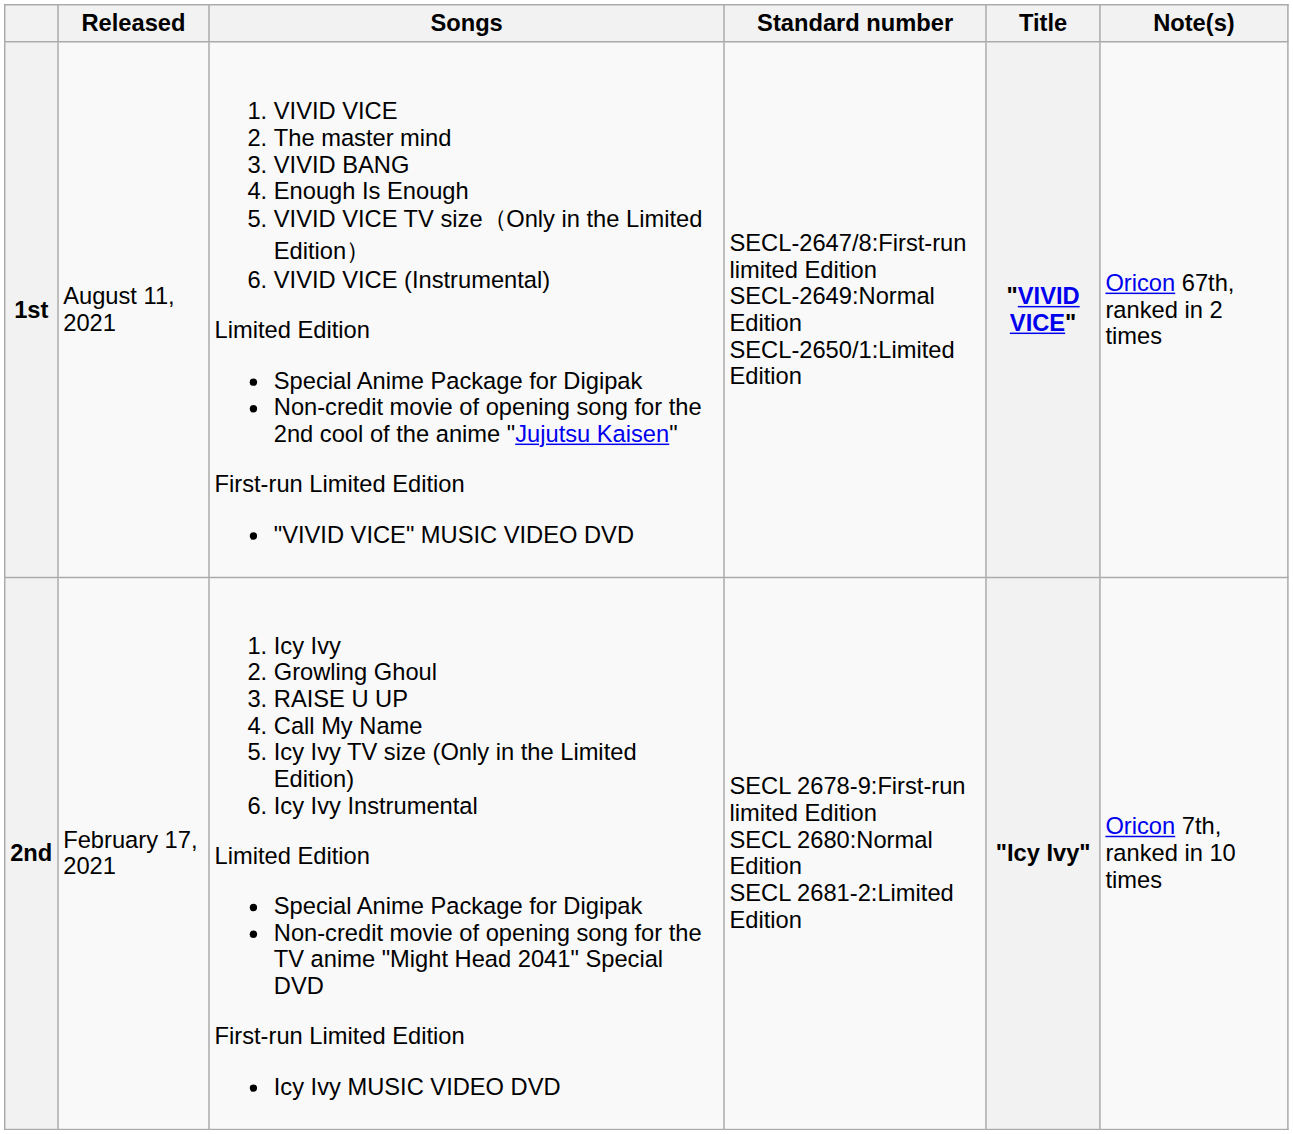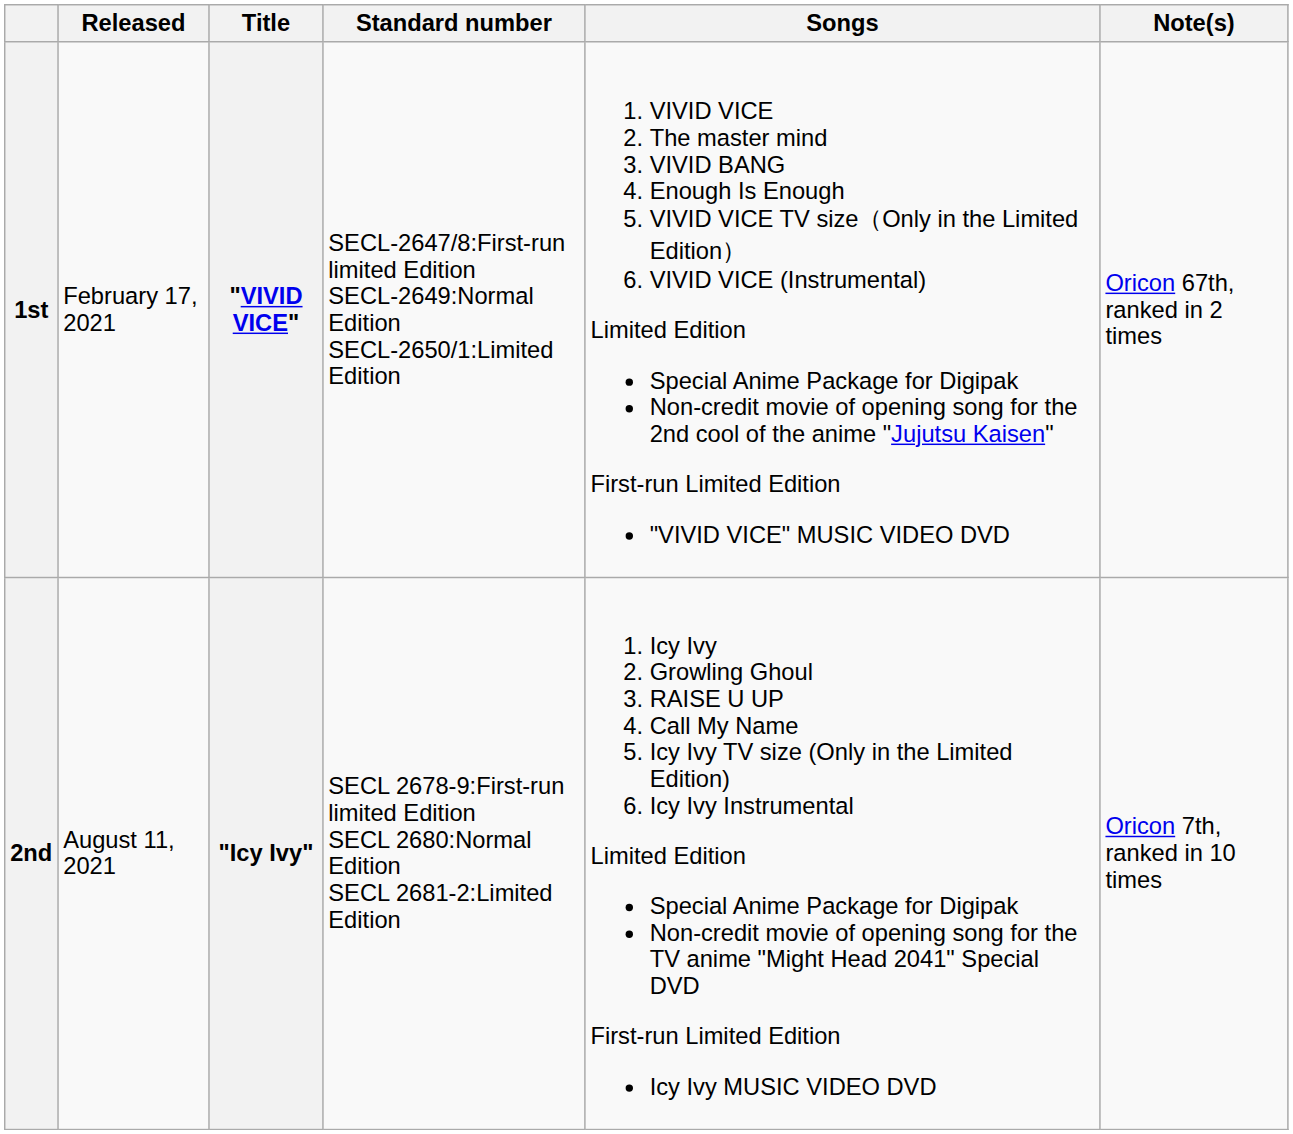columns swapped: (1043, 23) <-> (467, 23)
(119, 309) August 11, 2021 -> (130, 309) February 17, 2021
(130, 853) February 17, 2021 -> (119, 853) August 11, 2021
